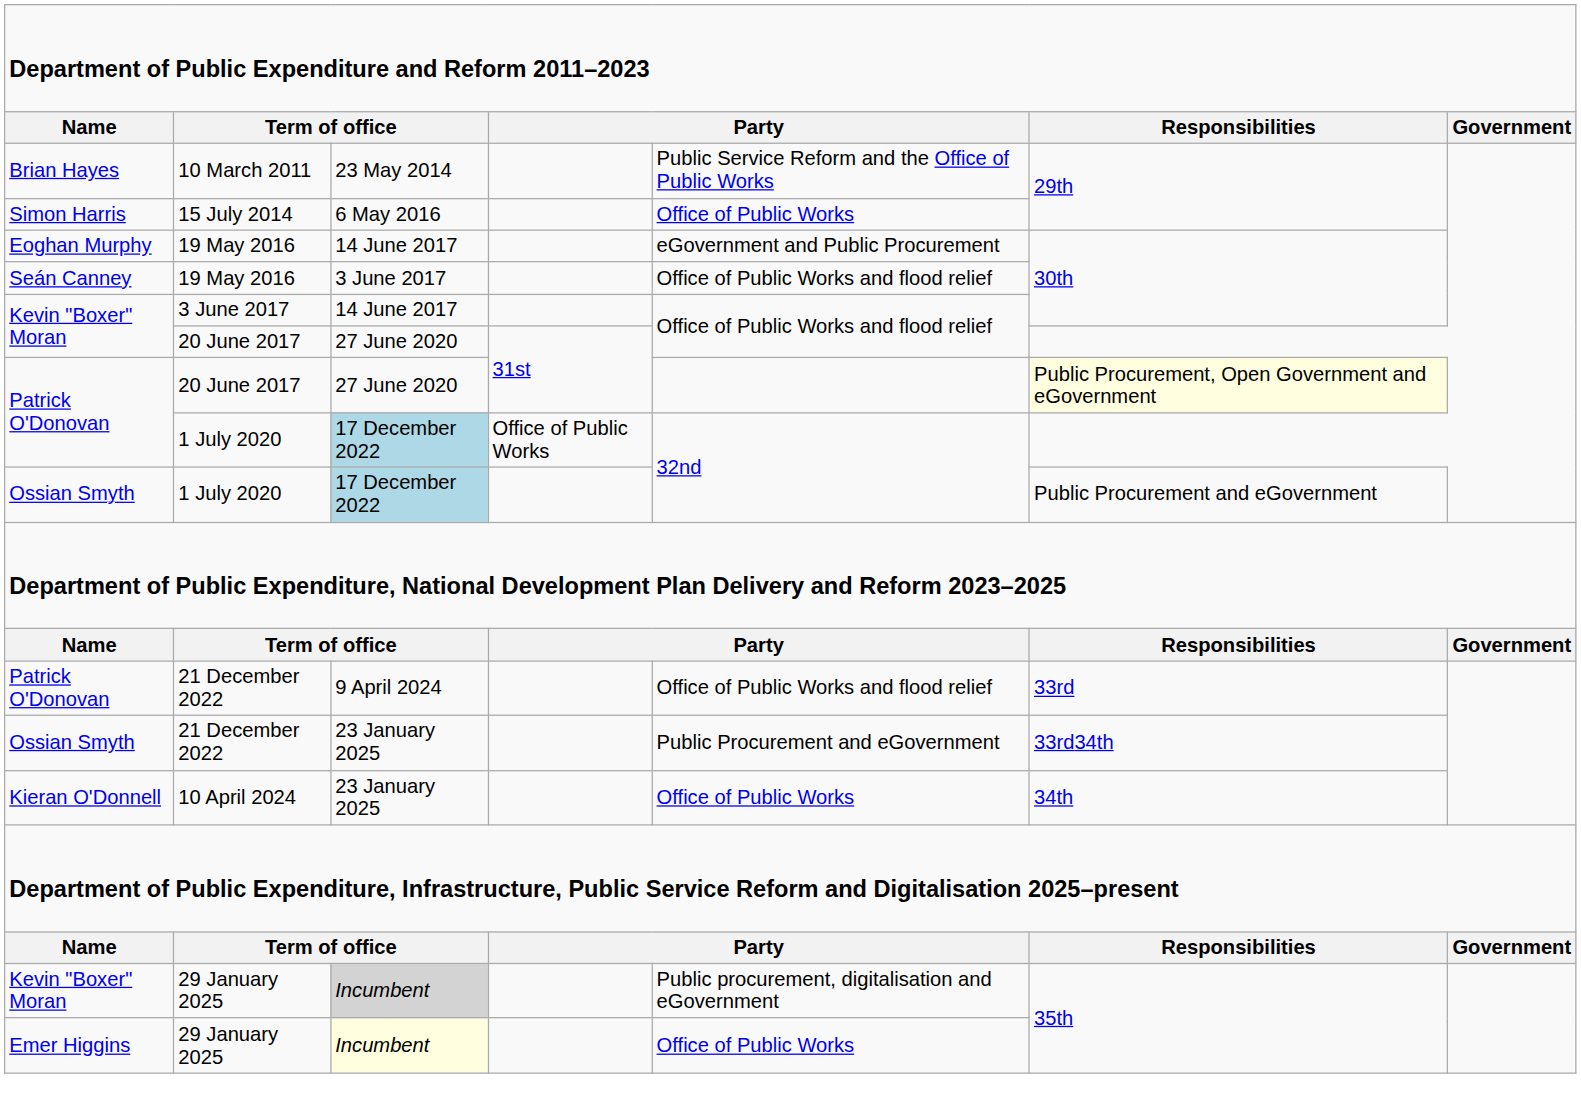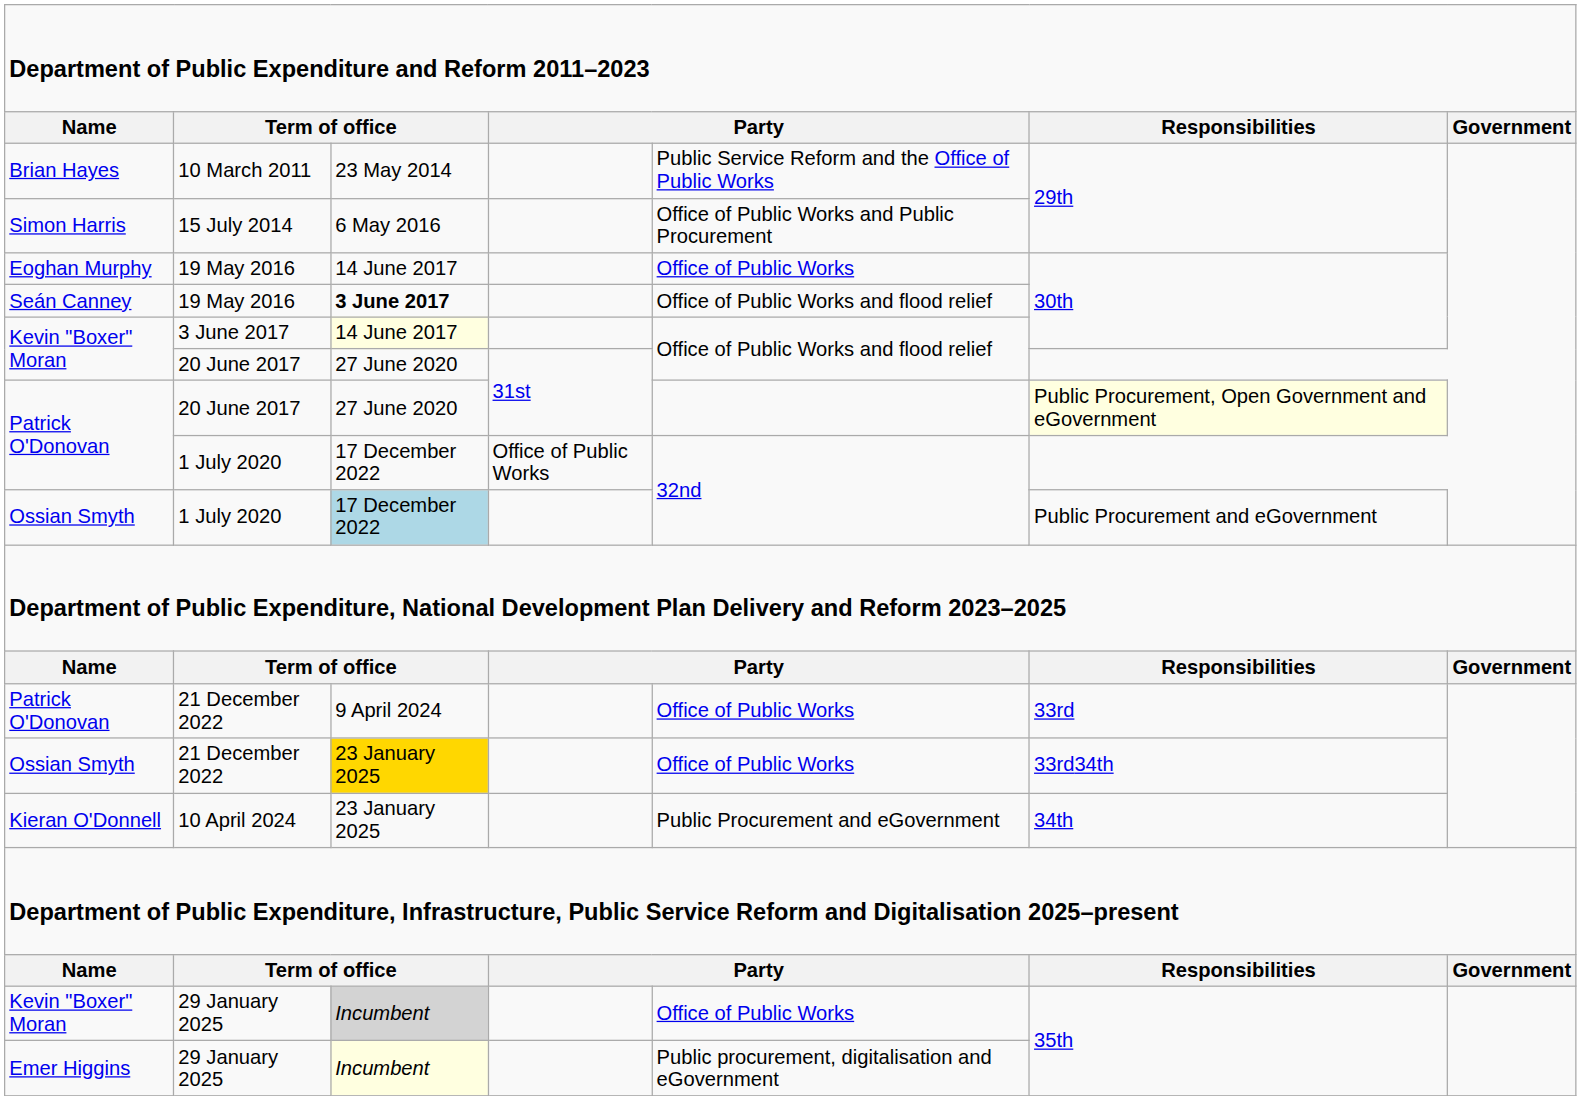(755, 213) Office of Public Works -> (805, 225) Office of Public Works and Public Procurement
(828, 245) eGovernment and Public Procurement -> (755, 268) Office of Public Works
(391, 277) normal -> (392, 300) bold
(396, 309) no background -> (396, 332) lightyellow background
(396, 439) lightblue background -> (396, 462) no background
(824, 687) Office of Public Works and flood relief -> (755, 710) Office of Public Works
(385, 742) no background -> (385, 765) gold background
(828, 742) Public Procurement and eGovernment -> (755, 765) Office of Public Works
(755, 797) Office of Public Works -> (828, 819) Public Procurement and eGovernment
(824, 990) Public procurement, digitalisation and eGovernment -> (755, 1013) Office of Public Works
(755, 1045) Office of Public Works -> (824, 1068) Public procurement, digitalisation and eGovernment
